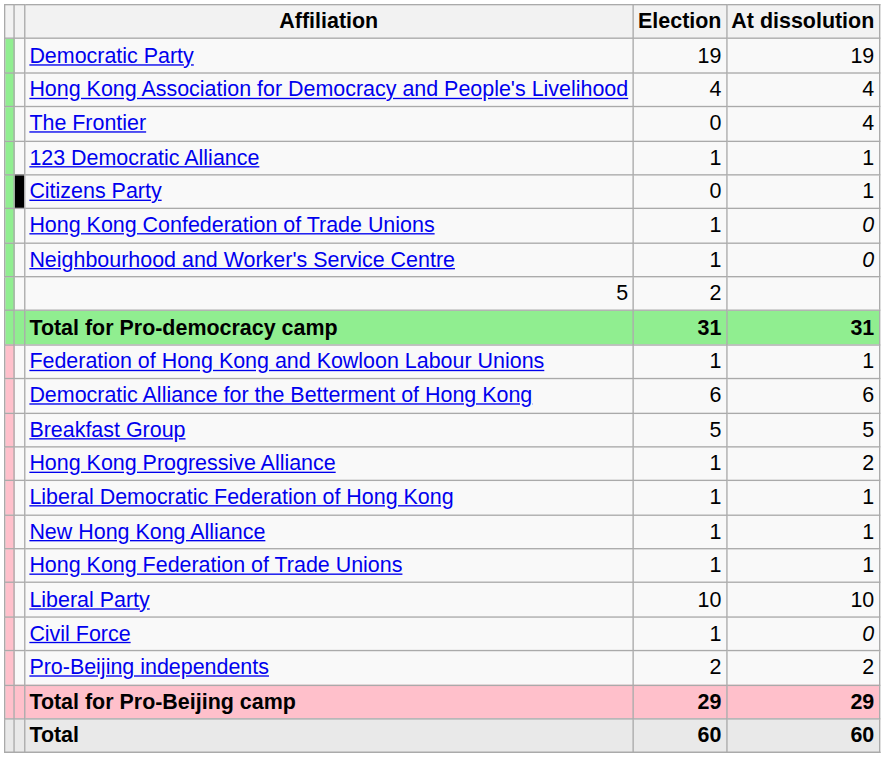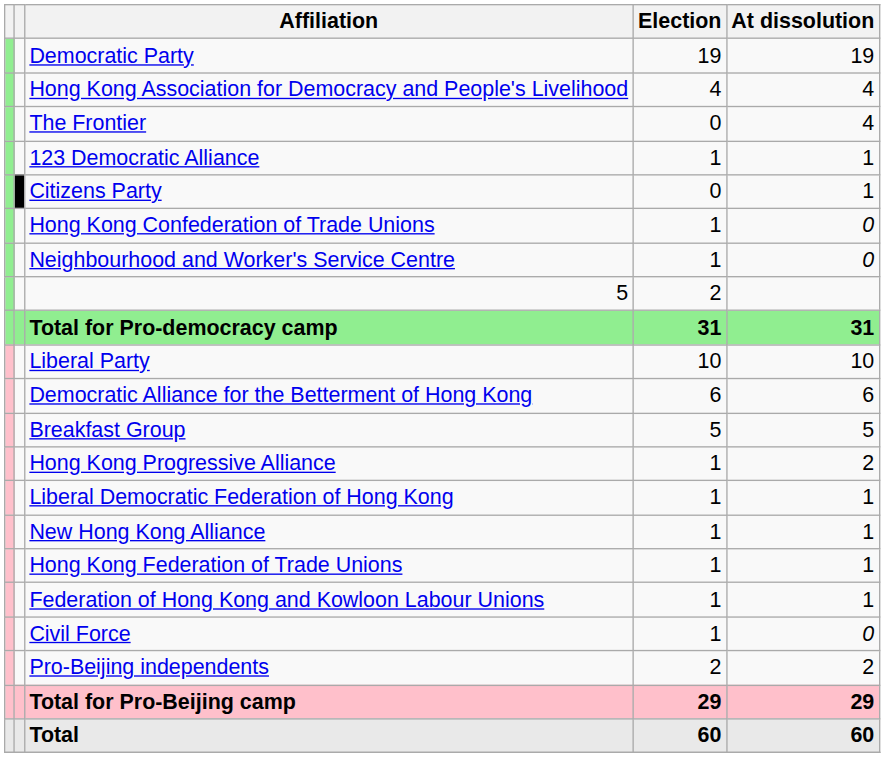rows swapped: (90, 599) <-> (287, 361)
